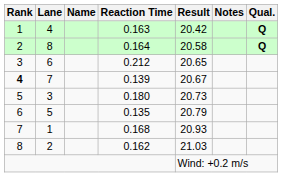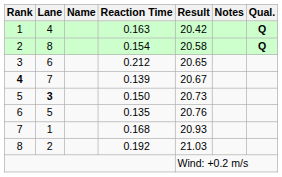(137, 46) 0.164 -> (137, 46) 0.154
(50, 96) normal -> (50, 96) bold
(137, 96) 0.180 -> (137, 96) 0.150
(194, 113) 20.79 -> (194, 113) 20.76
(137, 146) 0.162 -> (137, 146) 0.192
